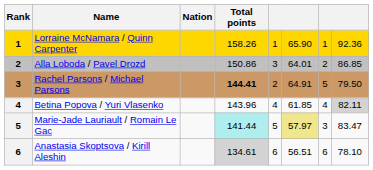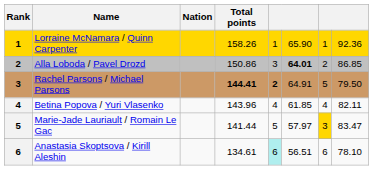(300, 64) normal -> (300, 64) bold
(275, 84) normal -> (275, 84) bold
(350, 105) lightgrey background -> (350, 105) no background
(242, 126) paleturquoise background -> (242, 126) no background
(300, 126) khaki background -> (300, 126) no background
(325, 126) no background -> (325, 126) gold background
(242, 152) lightgrey background -> (242, 152) no background
(275, 152) no background -> (275, 152) paleturquoise background
